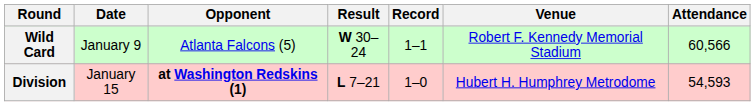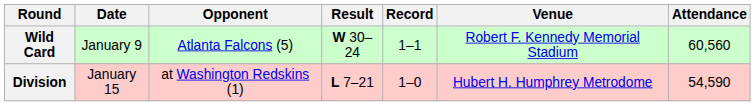(709, 44) 60,566 -> (709, 44) 60,560
(238, 82) bold -> (235, 82) normal
(709, 82) 54,593 -> (709, 82) 54,590
